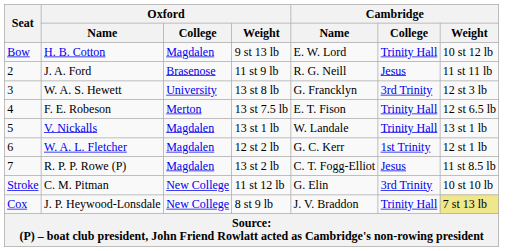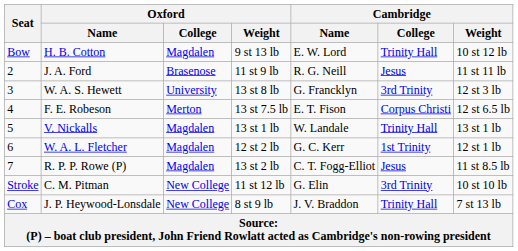(409, 109) Trinity Hall -> (416, 109) Corpus Christi
(465, 204) khaki background -> (479, 204) no background
